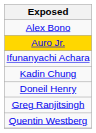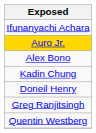(48, 27) Alex Bono -> (48, 27) Ifunanyachi Achara
(48, 58) Ifunanyachi Achara -> (48, 58) Alex Bono
